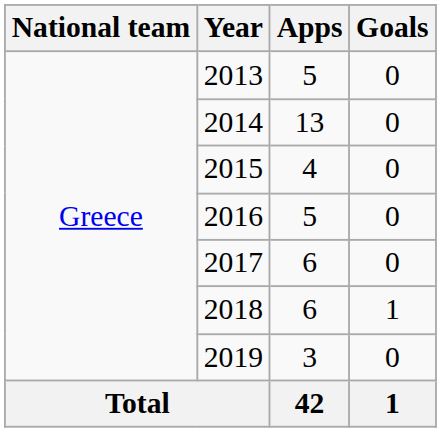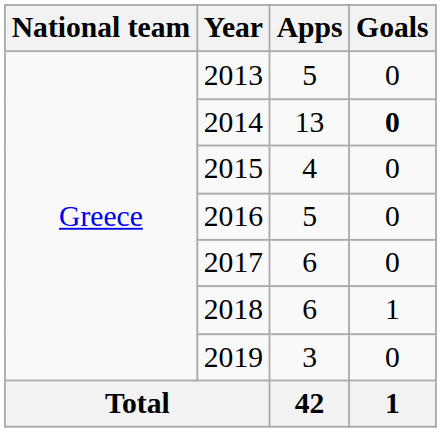(392, 121) normal -> (392, 121) bold
